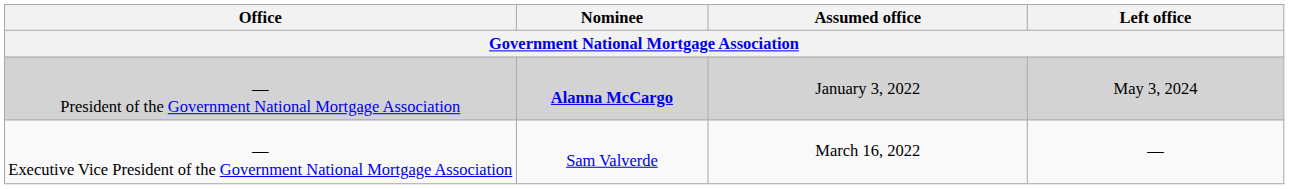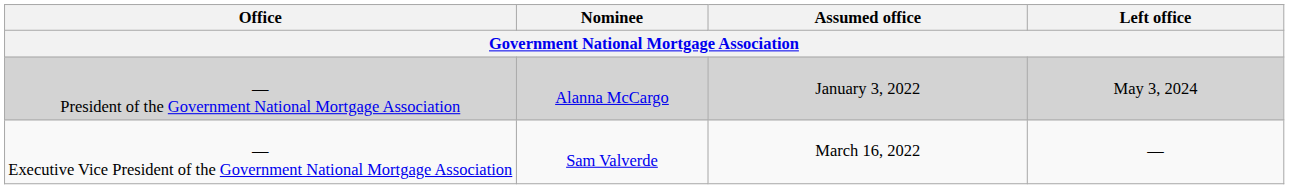(612, 97) bold -> (612, 97) normal
